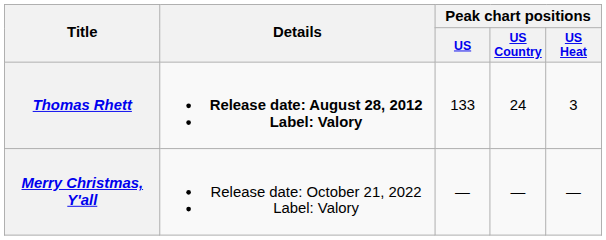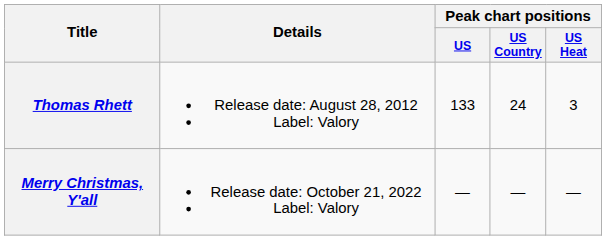(297, 114) bold -> (297, 114) normal
